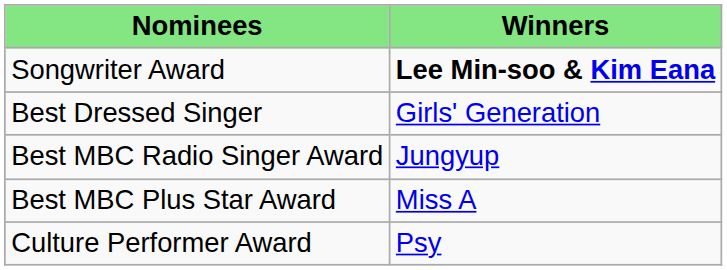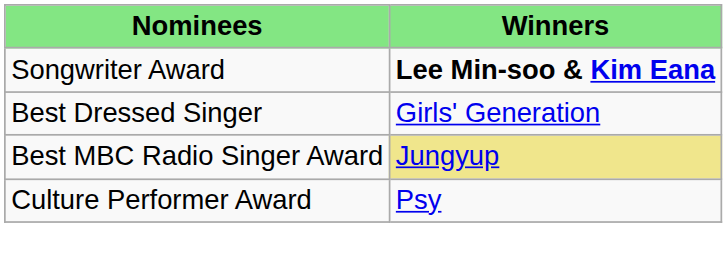(448, 156) no background -> (448, 156) khaki background
- row: (174, 199)
